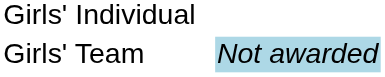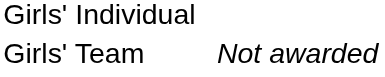(298, 54) lightblue background -> (298, 54) no background
